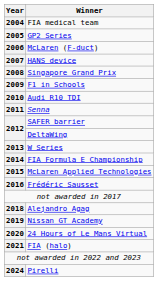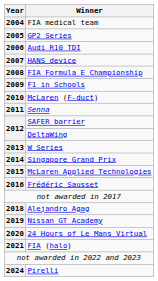(63, 47) McLaren (F-duct) -> (54, 47) Audi R10 TDI
(72, 72) Singapore Grand Prix -> (85, 72) FIA Formula E Championship
(54, 97) Audi R10 TDI -> (63, 97) McLaren (F-duct)
(85, 159) FIA Formula E Championship -> (72, 159) Singapore Grand Prix
